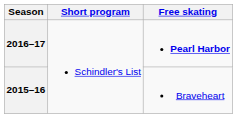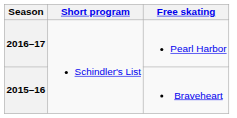(188, 49) bold -> (186, 49) normal
